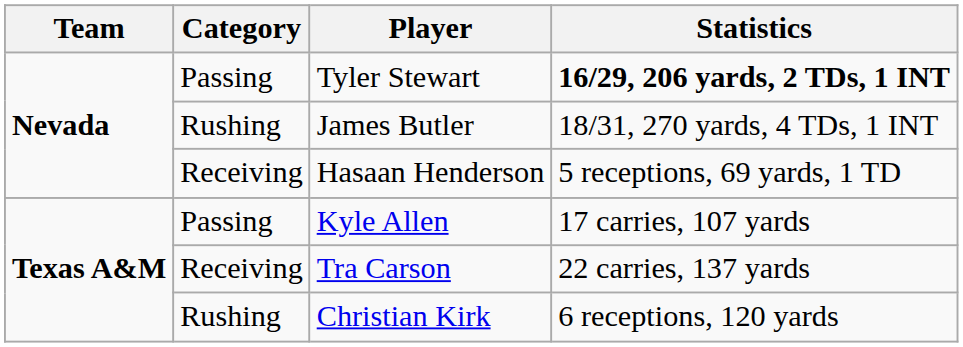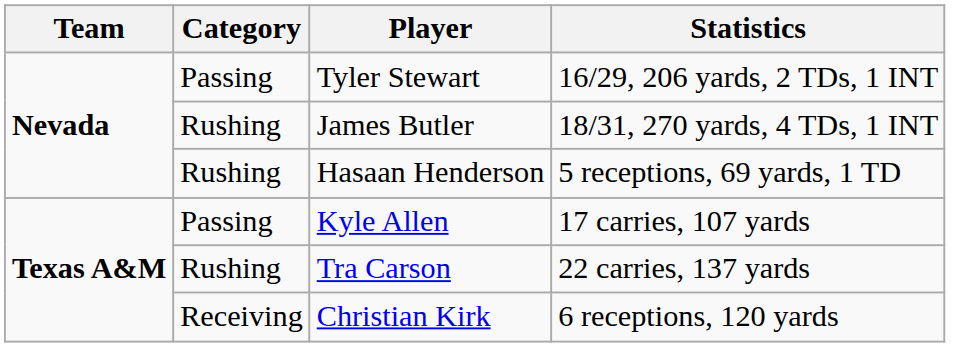(754, 76) bold -> (748, 76) normal
(241, 172) Receiving -> (231, 172) Rushing
(241, 268) Receiving -> (231, 268) Rushing
(231, 316) Rushing -> (241, 316) Receiving
